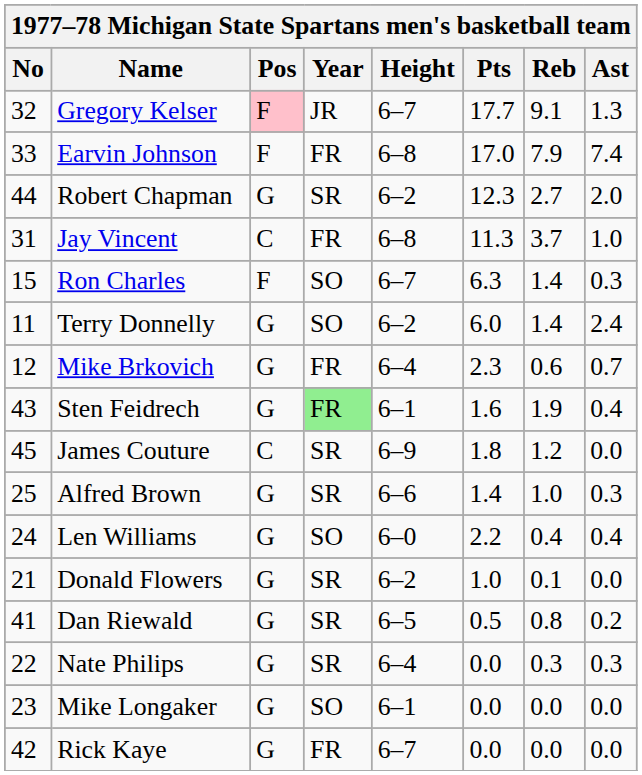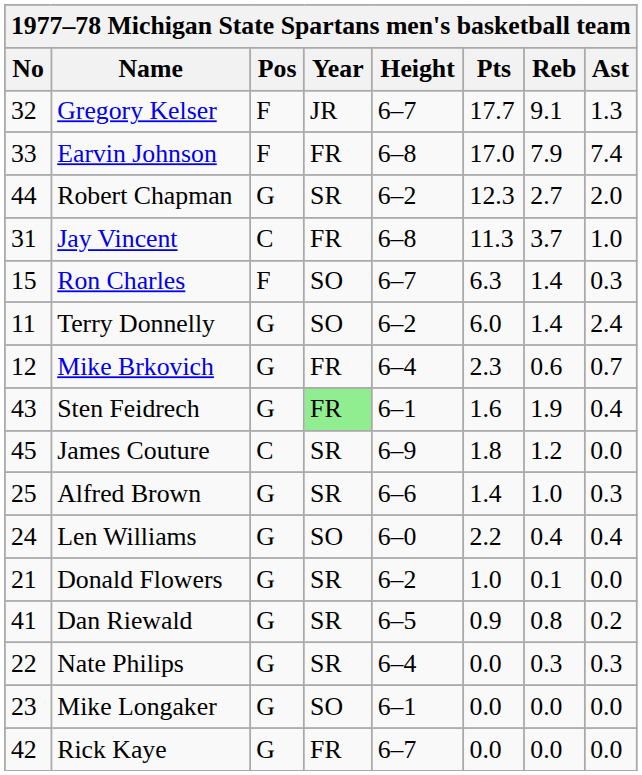(263, 111) pink background -> (263, 111) no background
(486, 621) 0.5 -> (486, 621) 0.9
